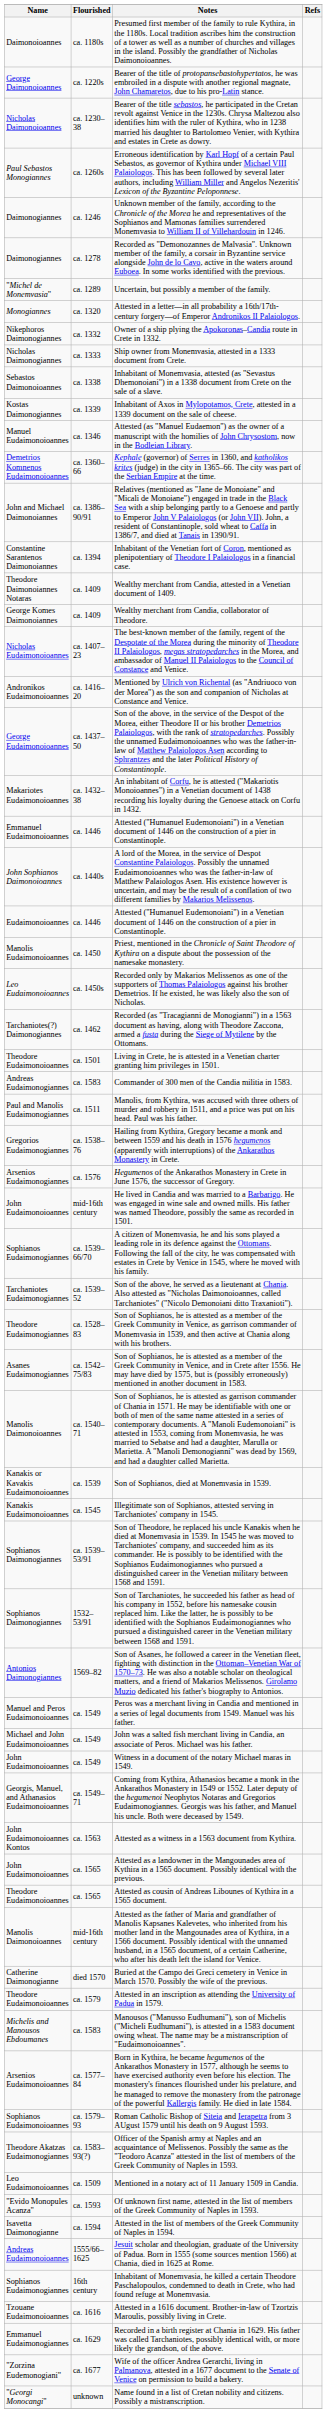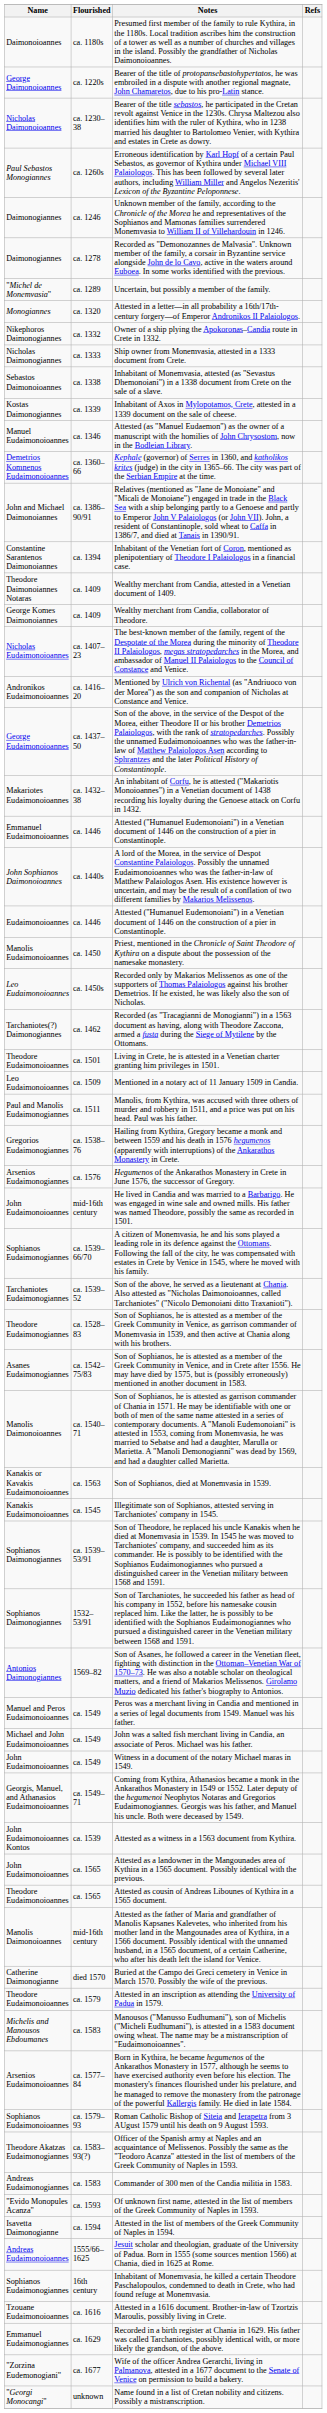rows swapped: (37, 2183) <-> (37, 1083)
(87, 1483) ca. 1539 -> (87, 1483) ca. 1563
(87, 1838) ca. 1563 -> (87, 1838) ca. 1539
